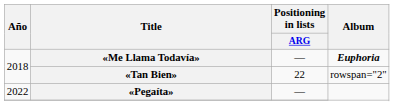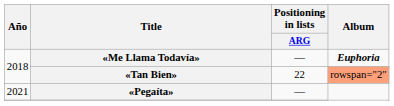(358, 74) no background -> (358, 74) lightsalmon background
(18, 91) 2022 -> (18, 91) 2021
